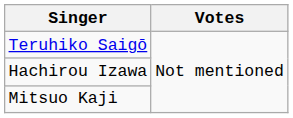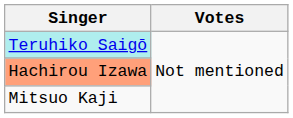(78, 45) no background -> (78, 45) paleturquoise background
(78, 72) no background -> (78, 72) lightsalmon background
